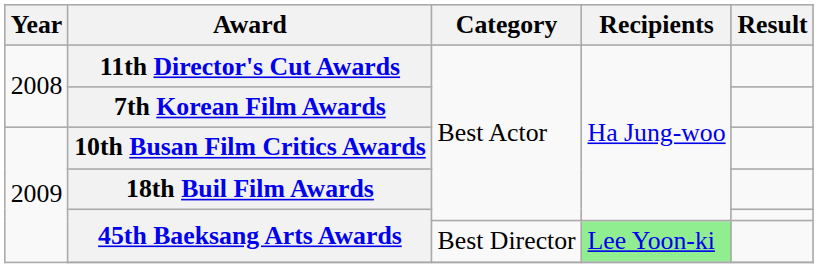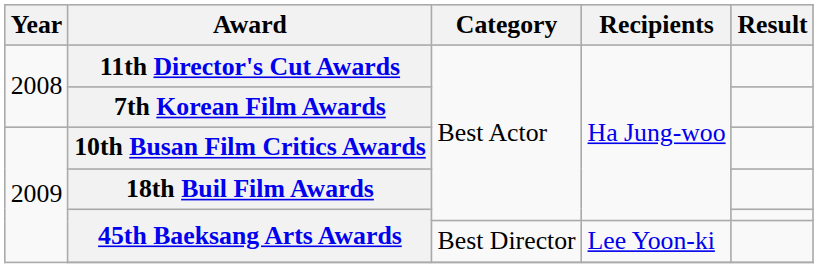(651, 241) lightgreen background -> (651, 241) no background
